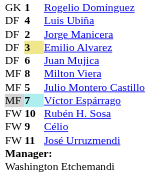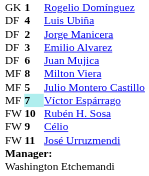(27, 47) khaki background -> (27, 47) no background
(13, 100) lightgrey background -> (13, 100) no background
